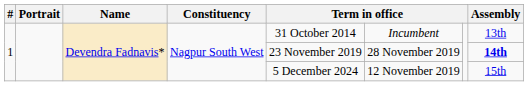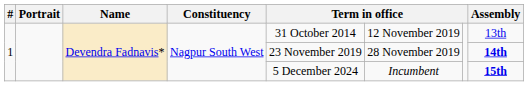(414, 33) Incumbent -> (414, 33) 12 November 2019
(414, 71) 12 November 2019 -> (414, 71) Incumbent
(496, 71) normal -> (496, 71) bold
